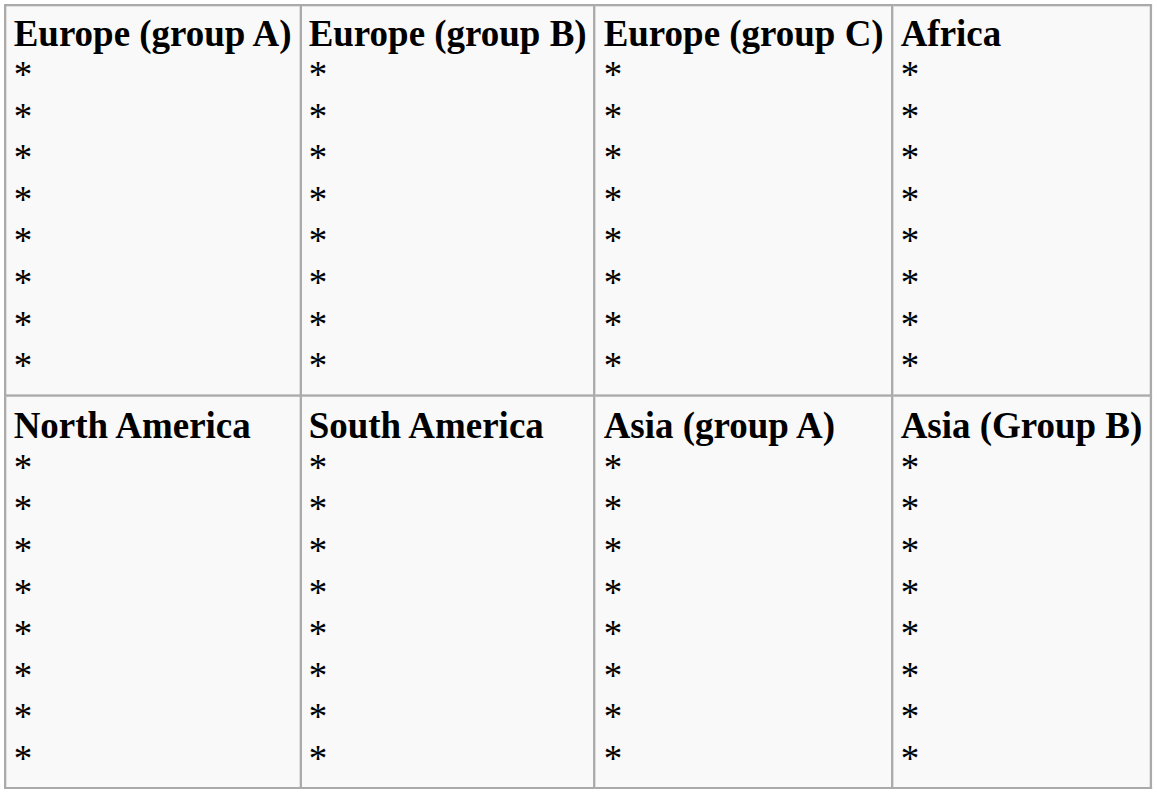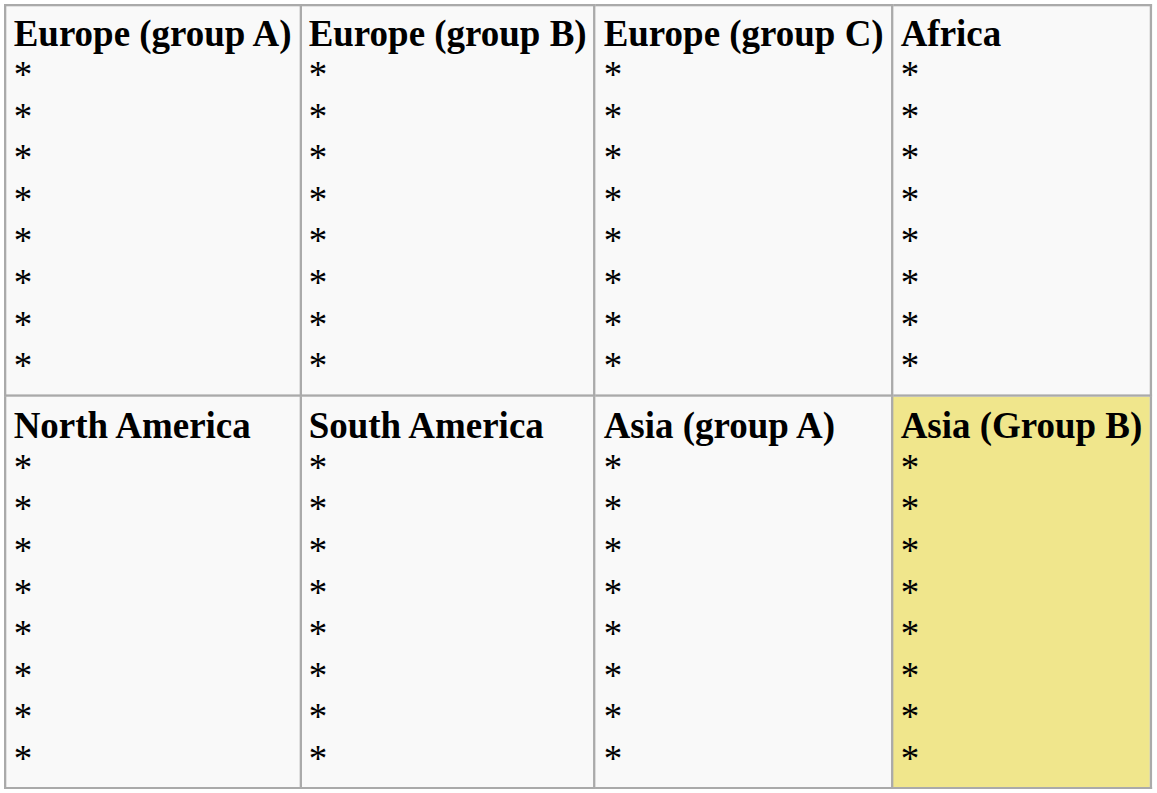(1022, 591) no background -> (1022, 591) khaki background
